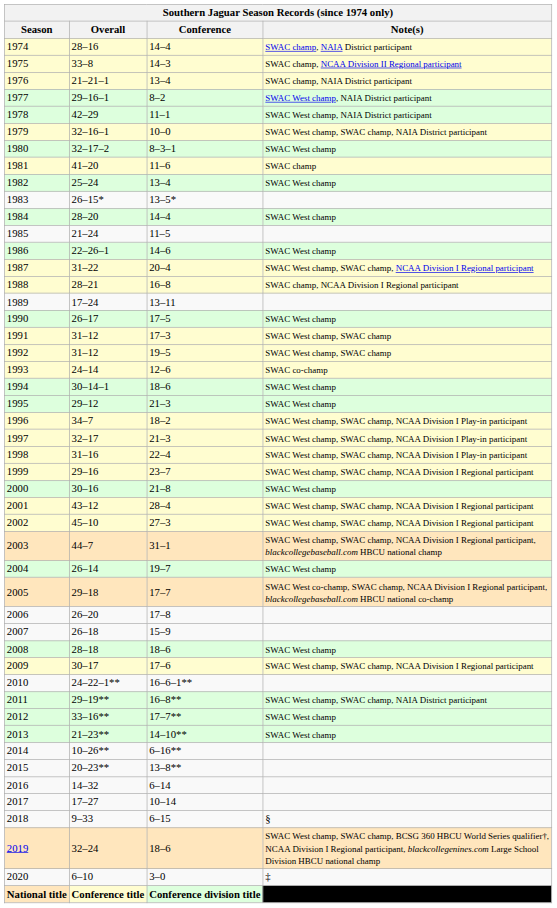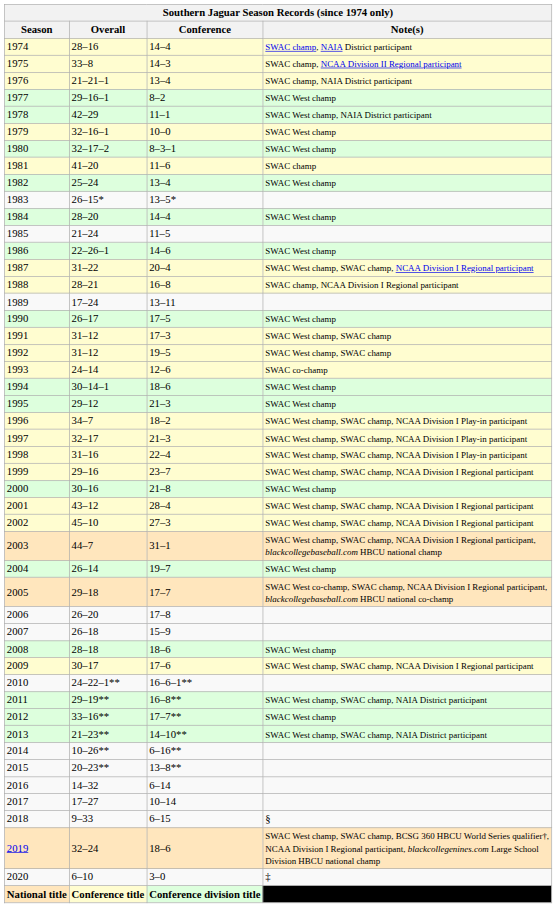(349, 98) SWAC West champ, NAIA District participant -> (301, 98) SWAC West champ
(376, 132) SWAC West champ, SWAC champ, NAIA District participant -> (301, 132) SWAC West champ
(301, 734) SWAC West champ -> (376, 734) SWAC West champ, SWAC champ, NAIA District participant
